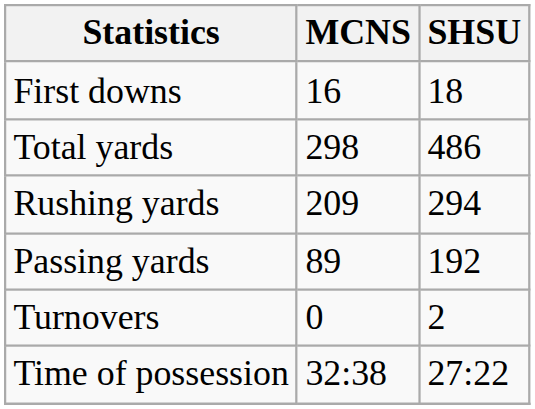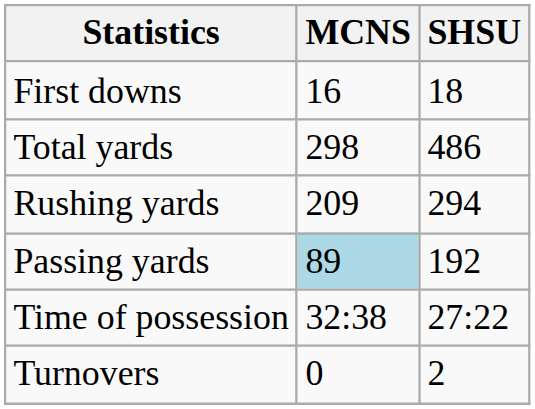(323, 260) no background -> (323, 260) lightblue background
rows swapped: (86, 317) <-> (151, 373)
